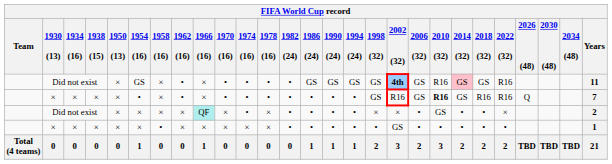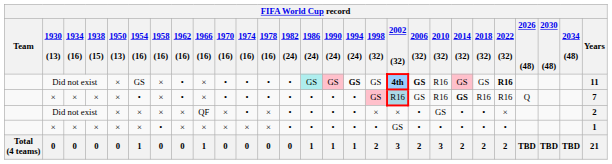(312, 81) no background -> (312, 81) paleturquoise background
(333, 81) no background -> (333, 81) pink background
(355, 81) normal -> (355, 81) bold
(419, 81) normal -> (419, 81) bold
(505, 81) normal -> (505, 81) bold
(376, 97) no background -> (376, 97) pink background
(398, 97) no background -> (398, 97) lightblue background
(441, 97) bold -> (441, 97) normal
(462, 97) normal -> (462, 97) bold
(204, 112) paleturquoise background -> (204, 112) no background
